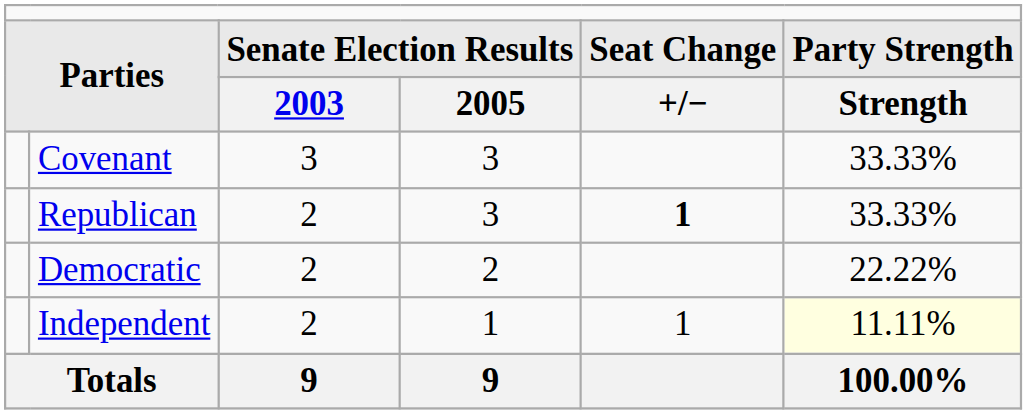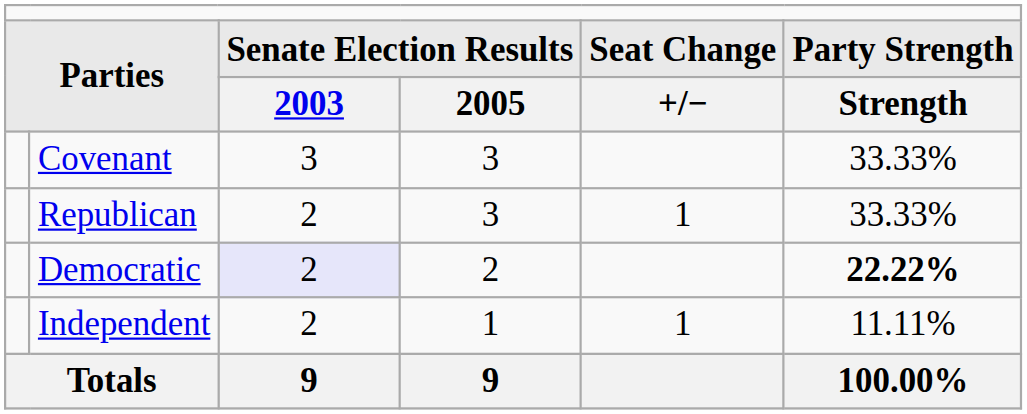(683, 214) bold -> (683, 214) normal
(309, 269) no background -> (309, 269) lavender background
(903, 269) normal -> (903, 269) bold
(903, 324) lightyellow background -> (903, 324) no background
